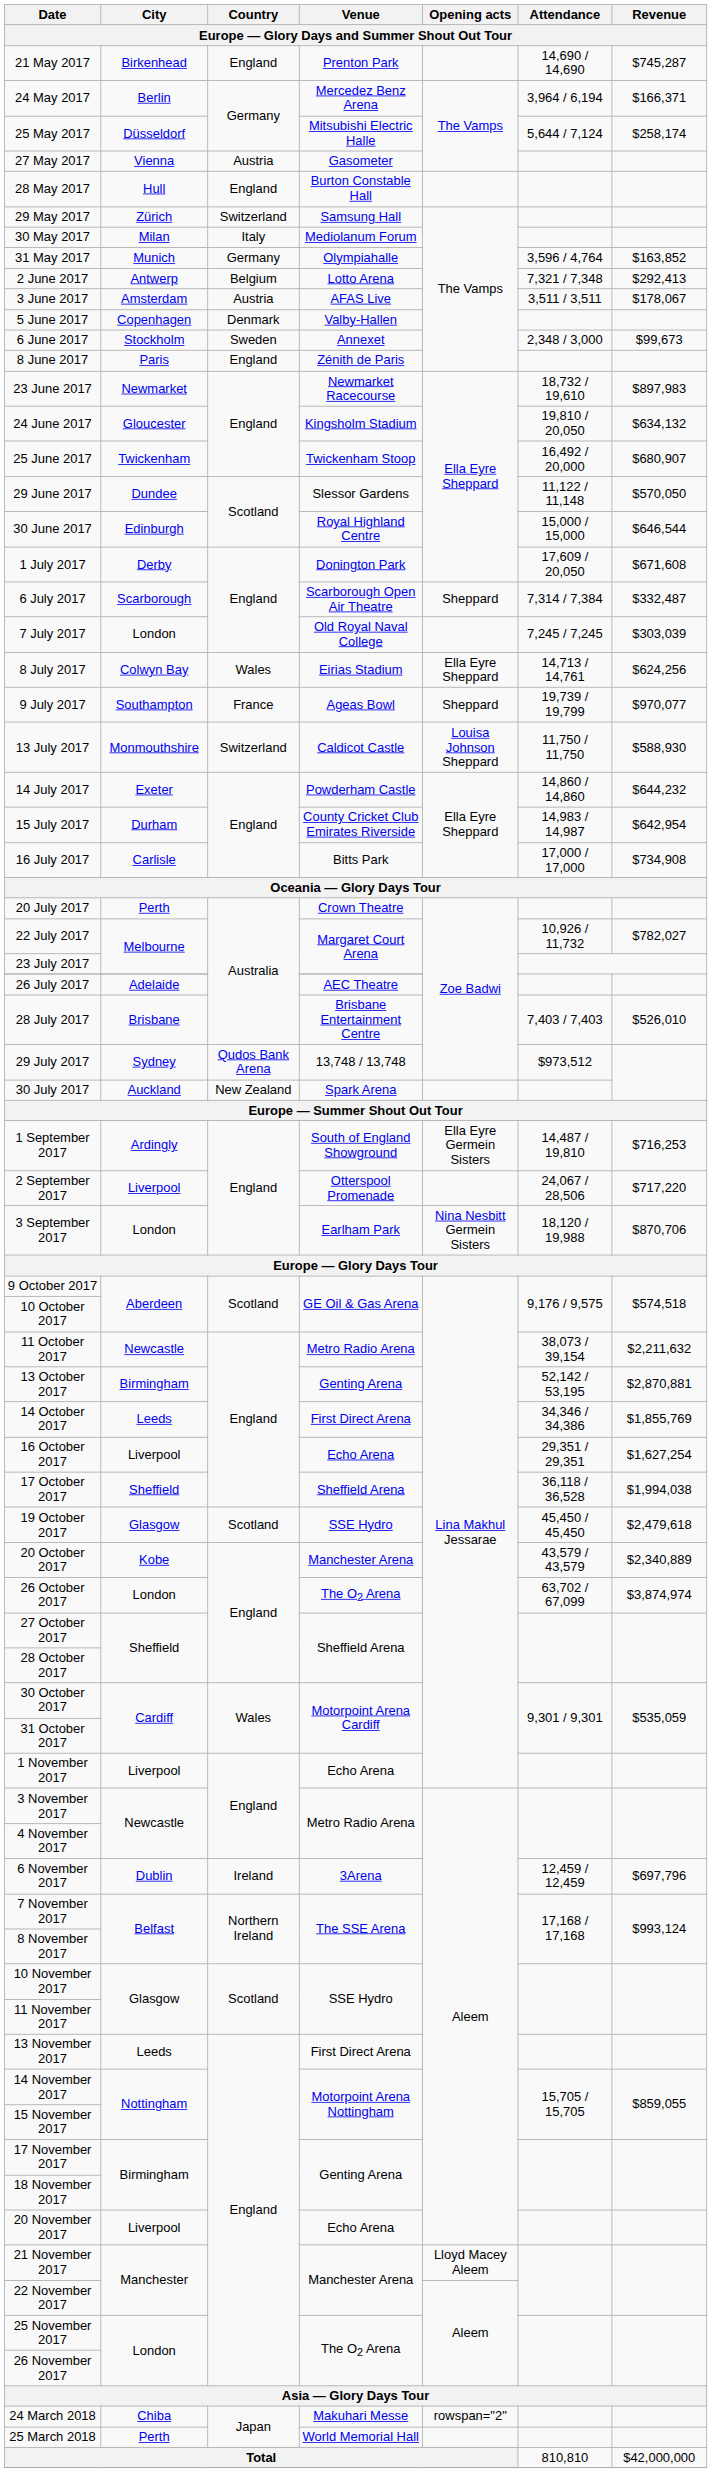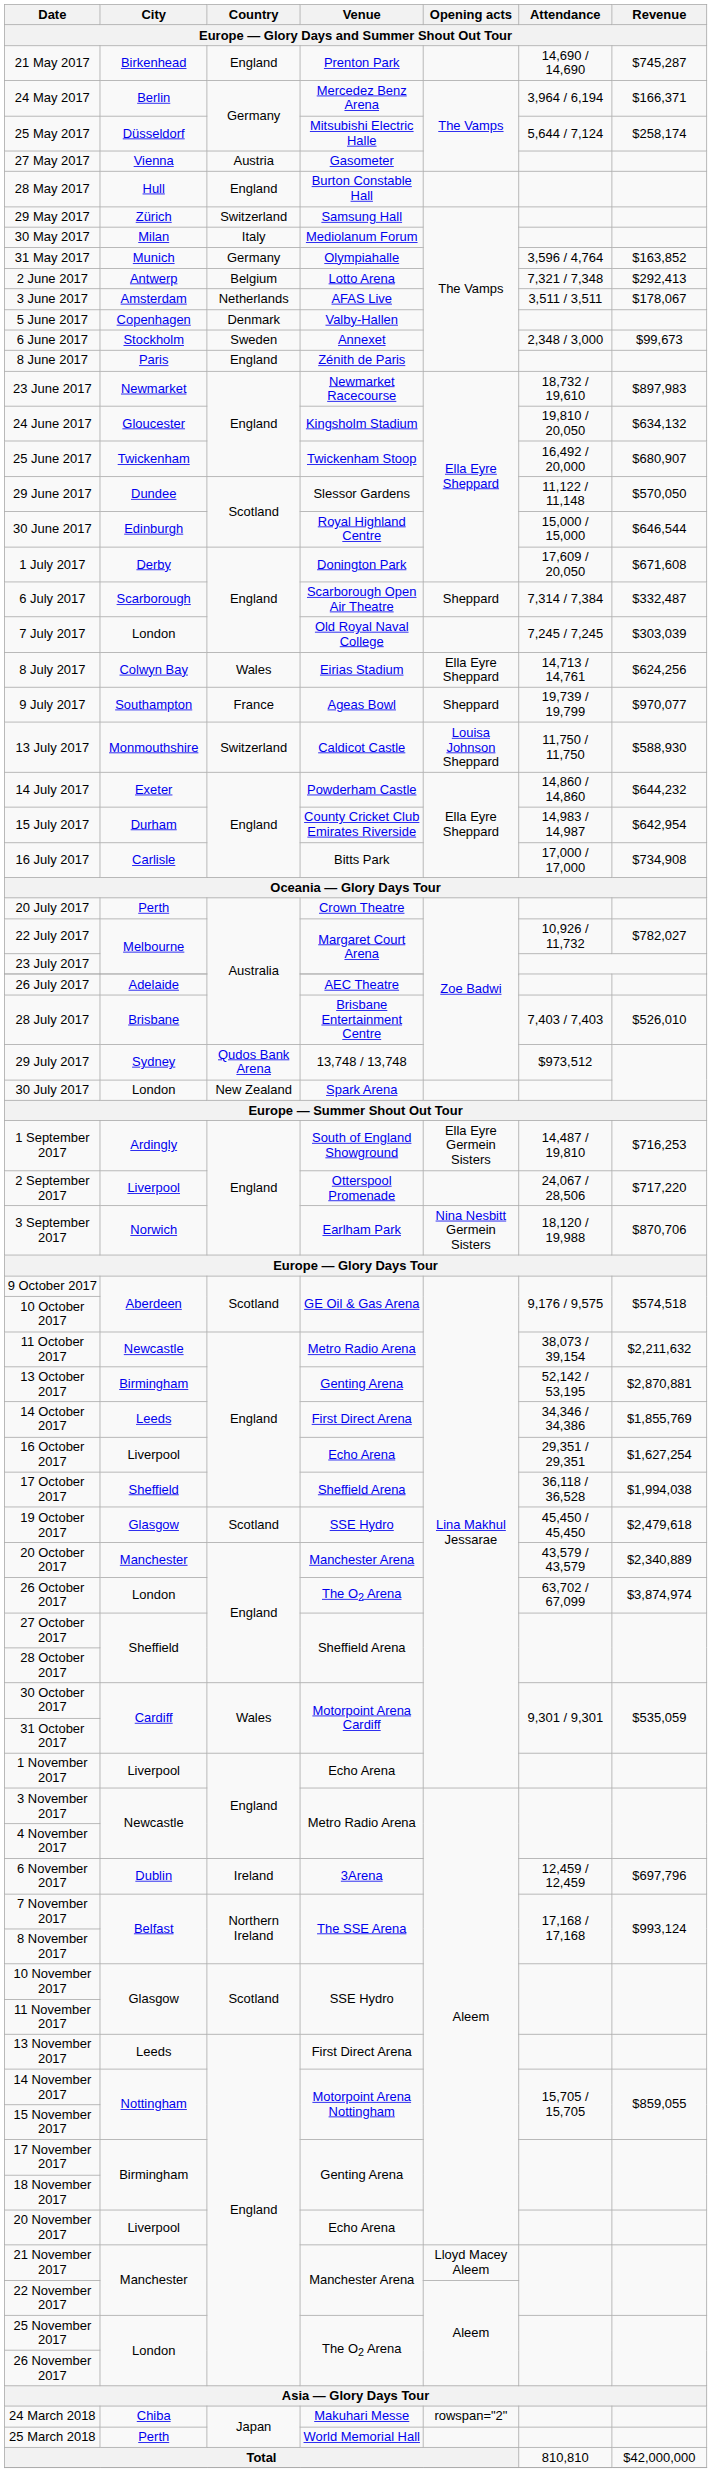(253, 299) Austria -> (254, 299) Netherlands
(154, 1090) Auckland -> (154, 1090) London
(154, 1230) London -> (154, 1230) Norwich
(154, 1560) Kobe -> (154, 1560) Manchester
